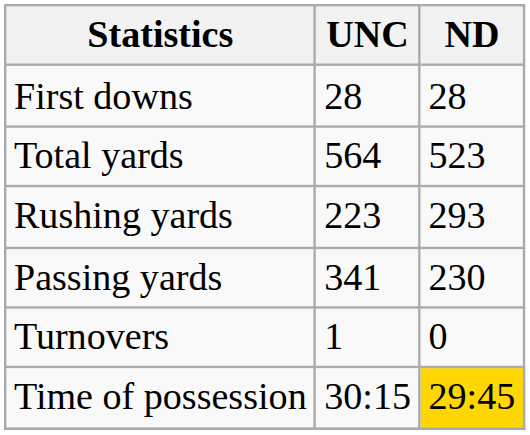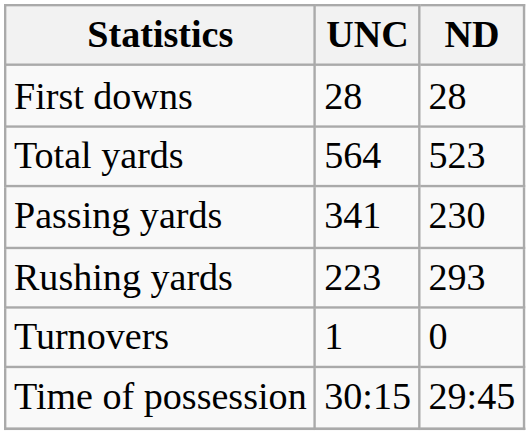rows swapped: (123, 215) <-> (118, 276)
(472, 397) gold background -> (472, 397) no background
